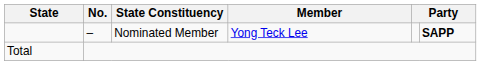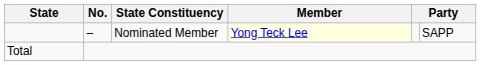(269, 32) no background -> (269, 32) lightyellow background
(438, 32) bold -> (438, 32) normal
